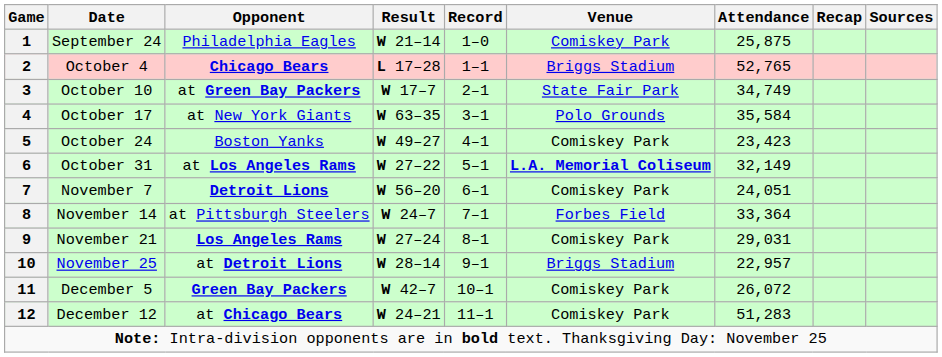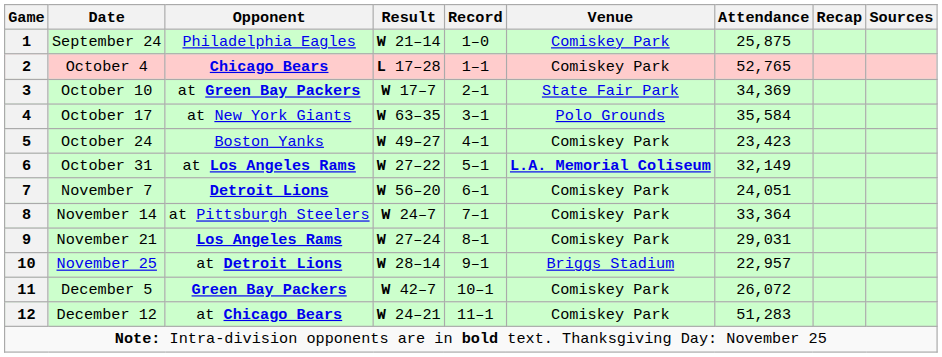(610, 67) Briggs Stadium -> (610, 67) Comiskey Park
(764, 91) 34,749 -> (764, 91) 34,369
(610, 215) Forbes Field -> (610, 215) Comiskey Park
